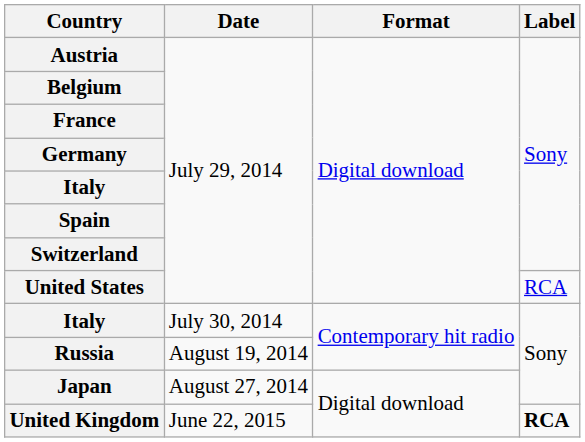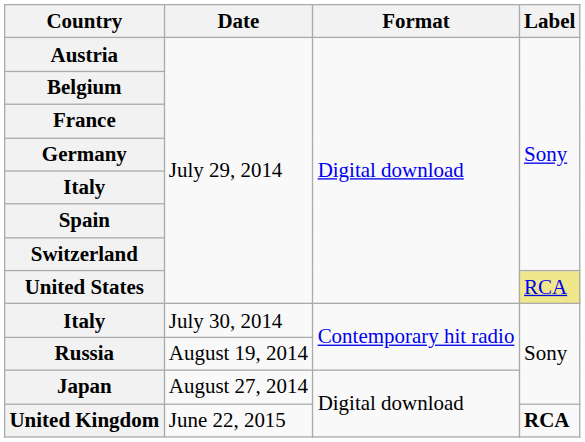(546, 287) no background -> (546, 287) khaki background
